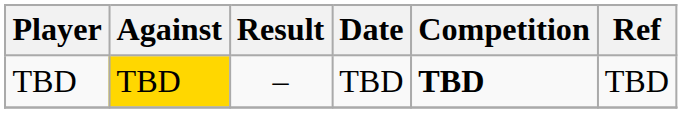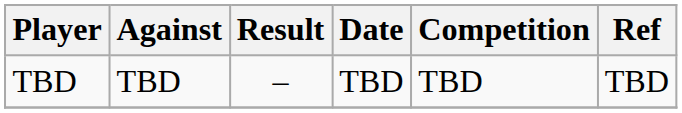(149, 81) gold background -> (149, 81) no background
(451, 81) bold -> (450, 81) normal
